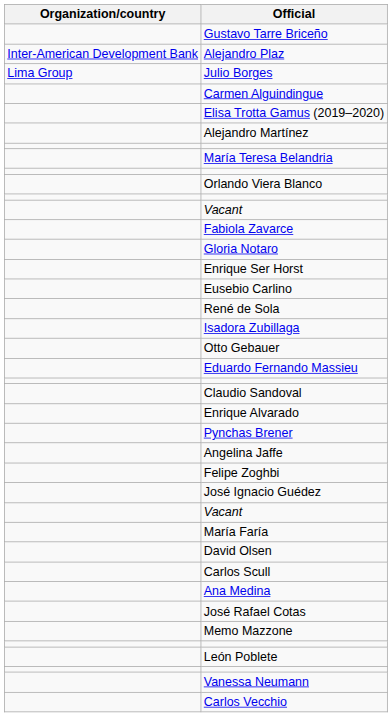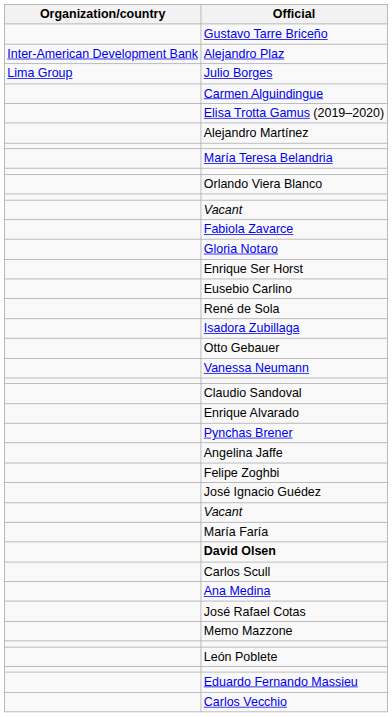(281, 368) Eduardo Fernando Massieu -> (256, 368) Vanessa Neumann
(238, 552) normal -> (240, 552) bold
(256, 682) Vanessa Neumann -> (281, 682) Eduardo Fernando Massieu
